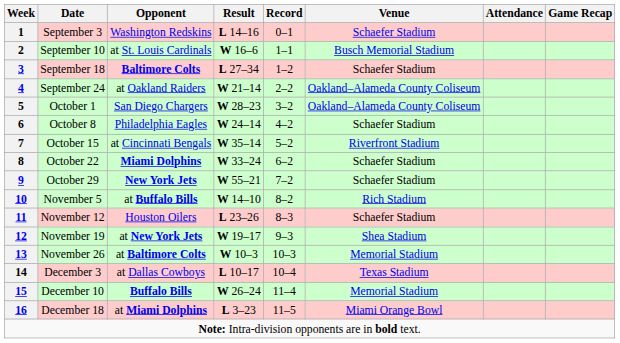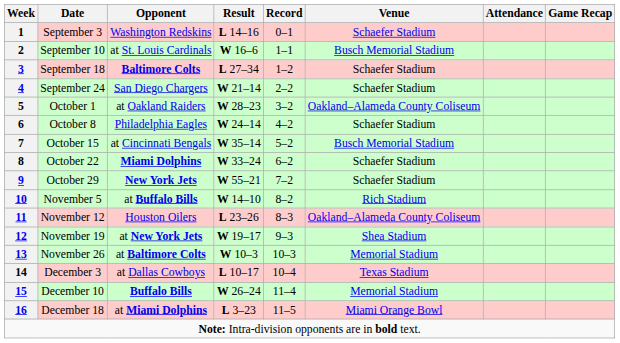(161, 87) at Oakland Raiders -> (161, 87) San Diego Chargers
(394, 87) Oakland–Alameda County Coliseum -> (394, 87) Schaefer Stadium
(161, 106) San Diego Chargers -> (161, 106) at Oakland Raiders
(394, 143) Riverfront Stadium -> (394, 143) Busch Memorial Stadium
(394, 217) Schaefer Stadium -> (394, 217) Oakland–Alameda County Coliseum
